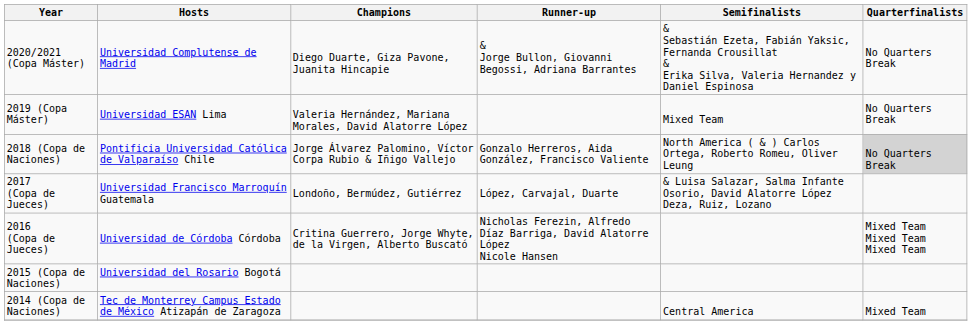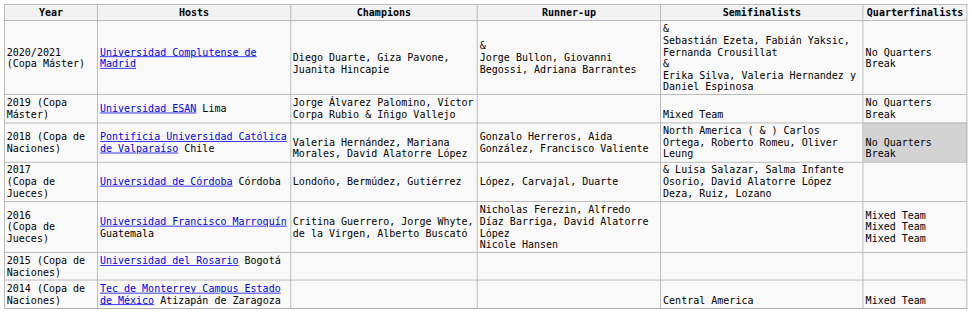(380, 120) Valeria Hernández, Mariana Morales, David Alatorre López -> (383, 109) Jorge Álvarez Palomino, Víctor Corpa Rubio & Iñigo Vallejo
(383, 154) Jorge Álvarez Palomino, Víctor Corpa Rubio & Iñigo Vallejo -> (380, 148) Valeria Hernández, Mariana Morales, David Alatorre López
(193, 193) Universidad Francisco Marroquín Guatemala -> (190, 182) Universidad de Córdoba Córdoba
(190, 238) Universidad de Córdoba Córdoba -> (193, 227) Universidad Francisco Marroquín Guatemala
